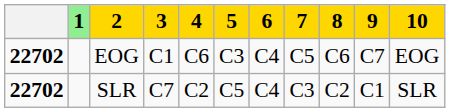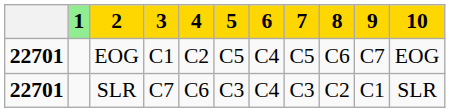(37, 55) 22702 -> (37, 55) 22701
(196, 55) C6 -> (196, 55) C2
(232, 55) C3 -> (232, 55) C5
(37, 90) 22702 -> (37, 90) 22701
(196, 90) C2 -> (196, 90) C6
(232, 90) C5 -> (232, 90) C3
